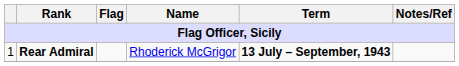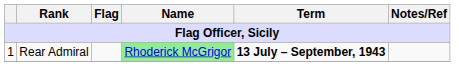(56, 52) bold -> (54, 52) normal
(183, 52) no background -> (178, 52) lightgreen background
